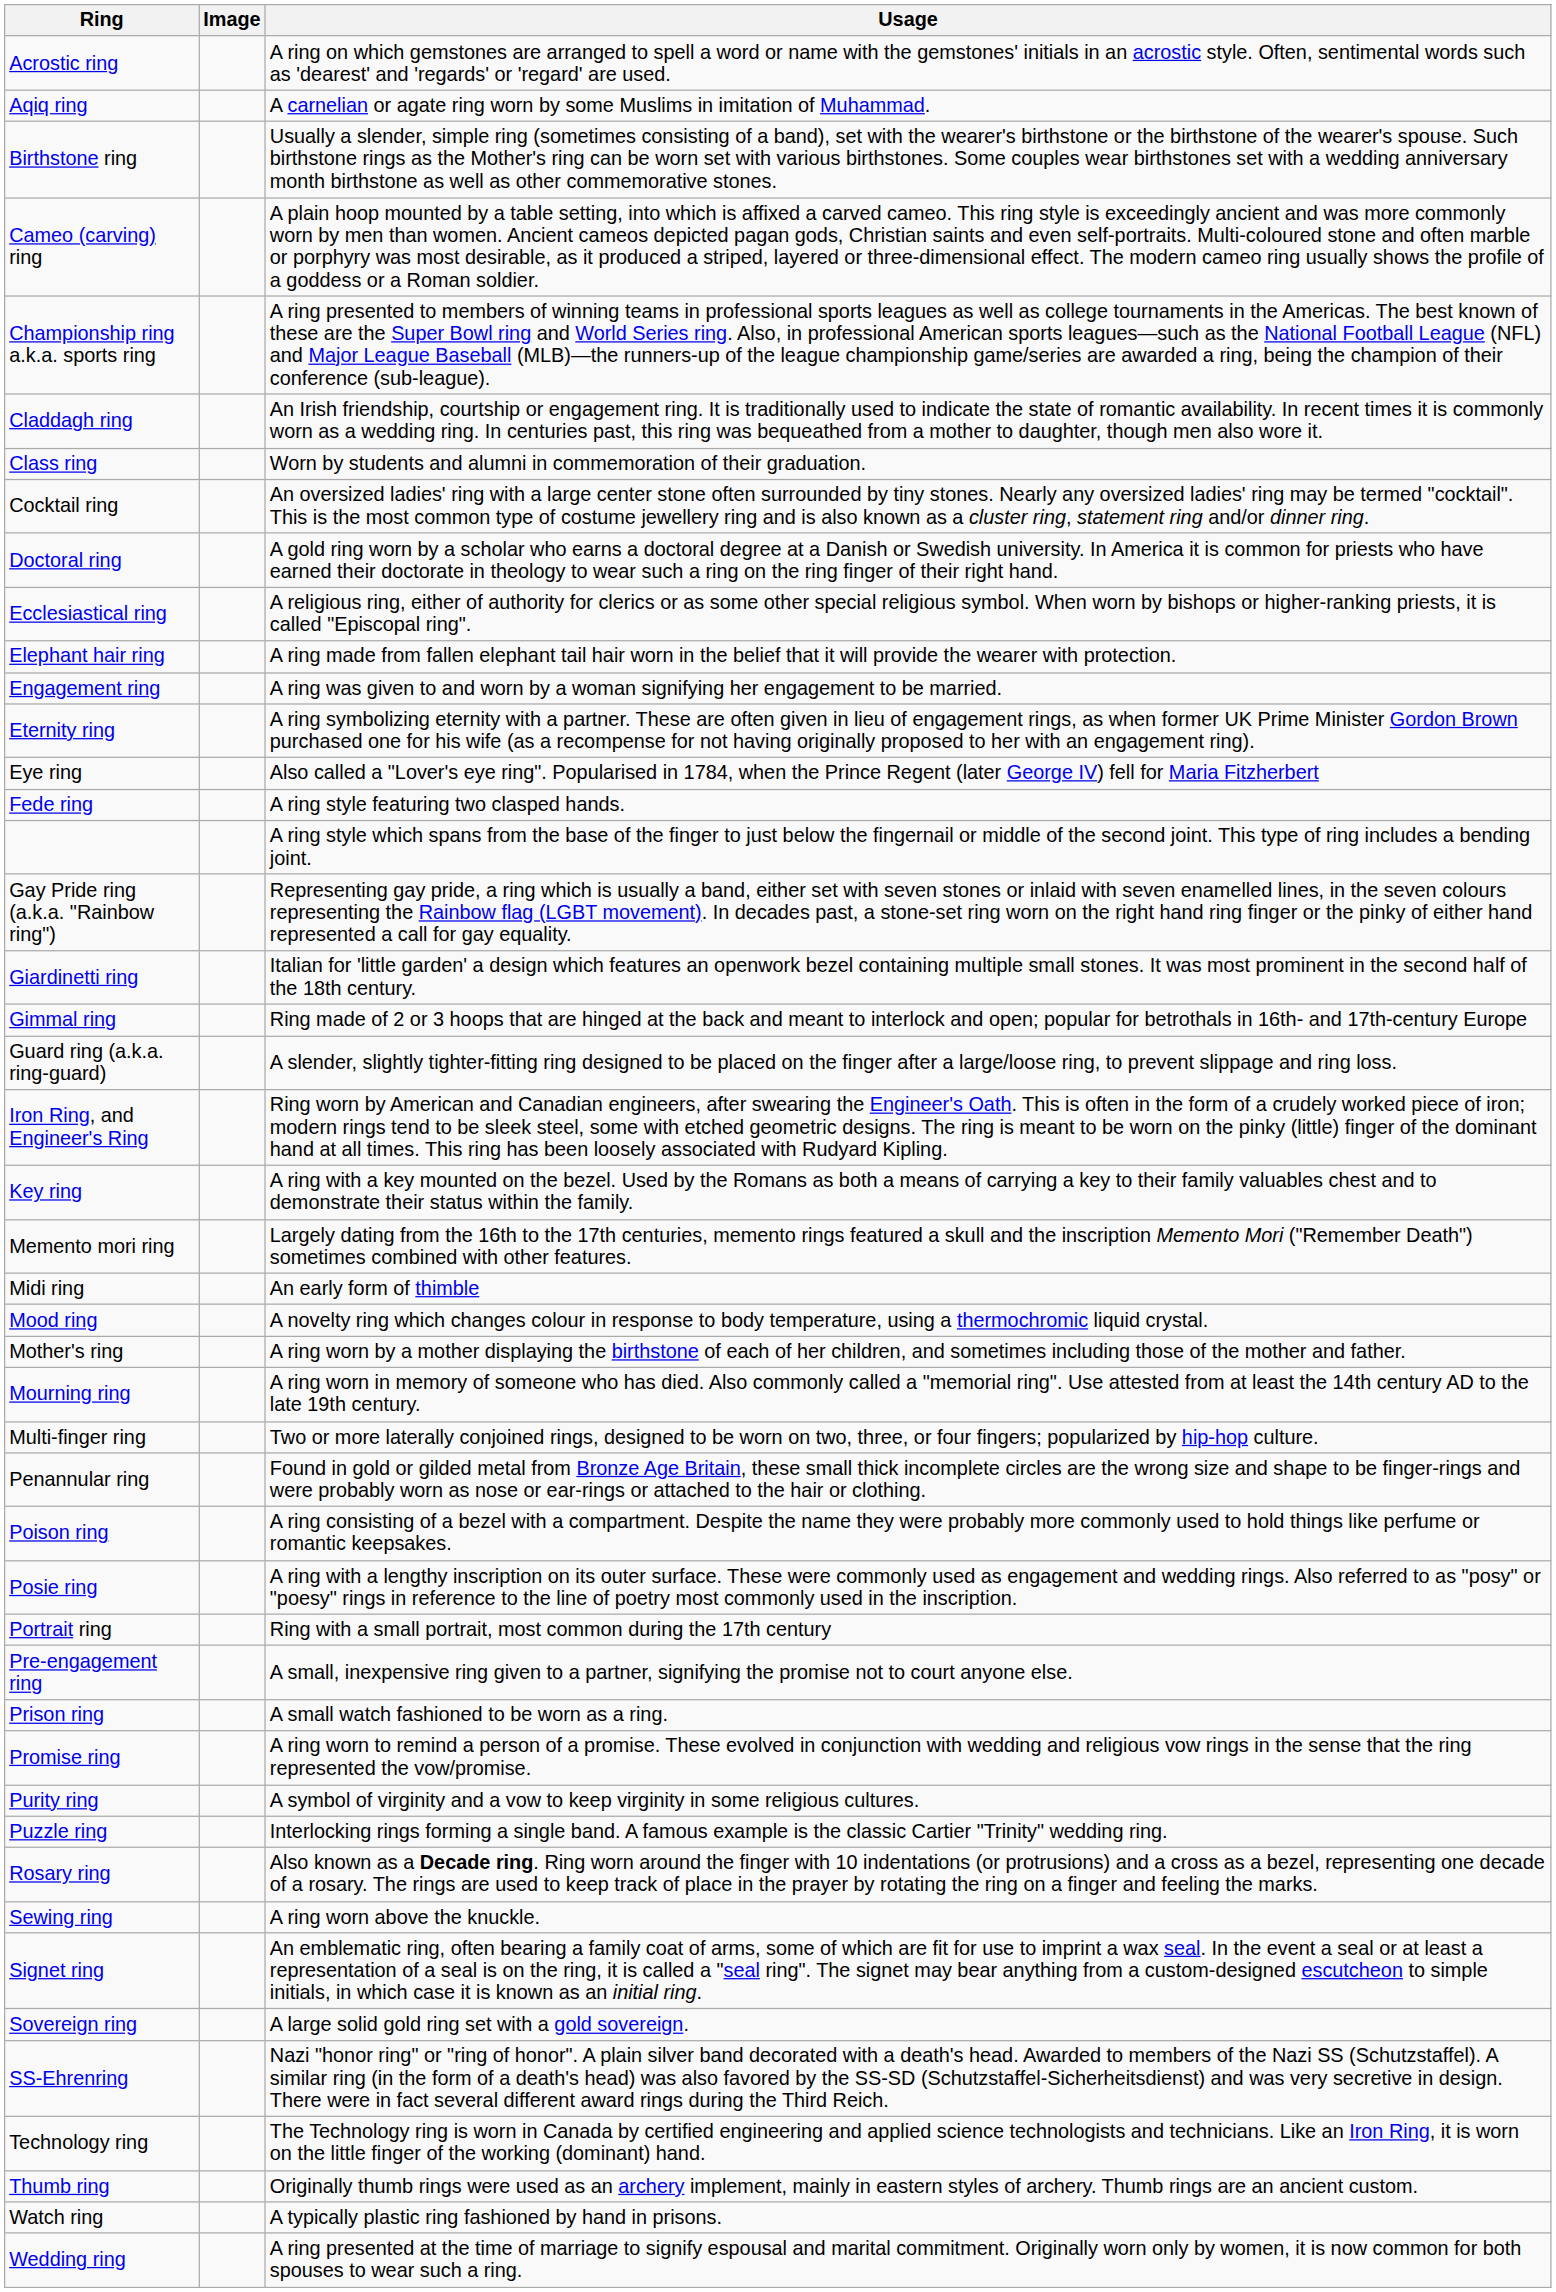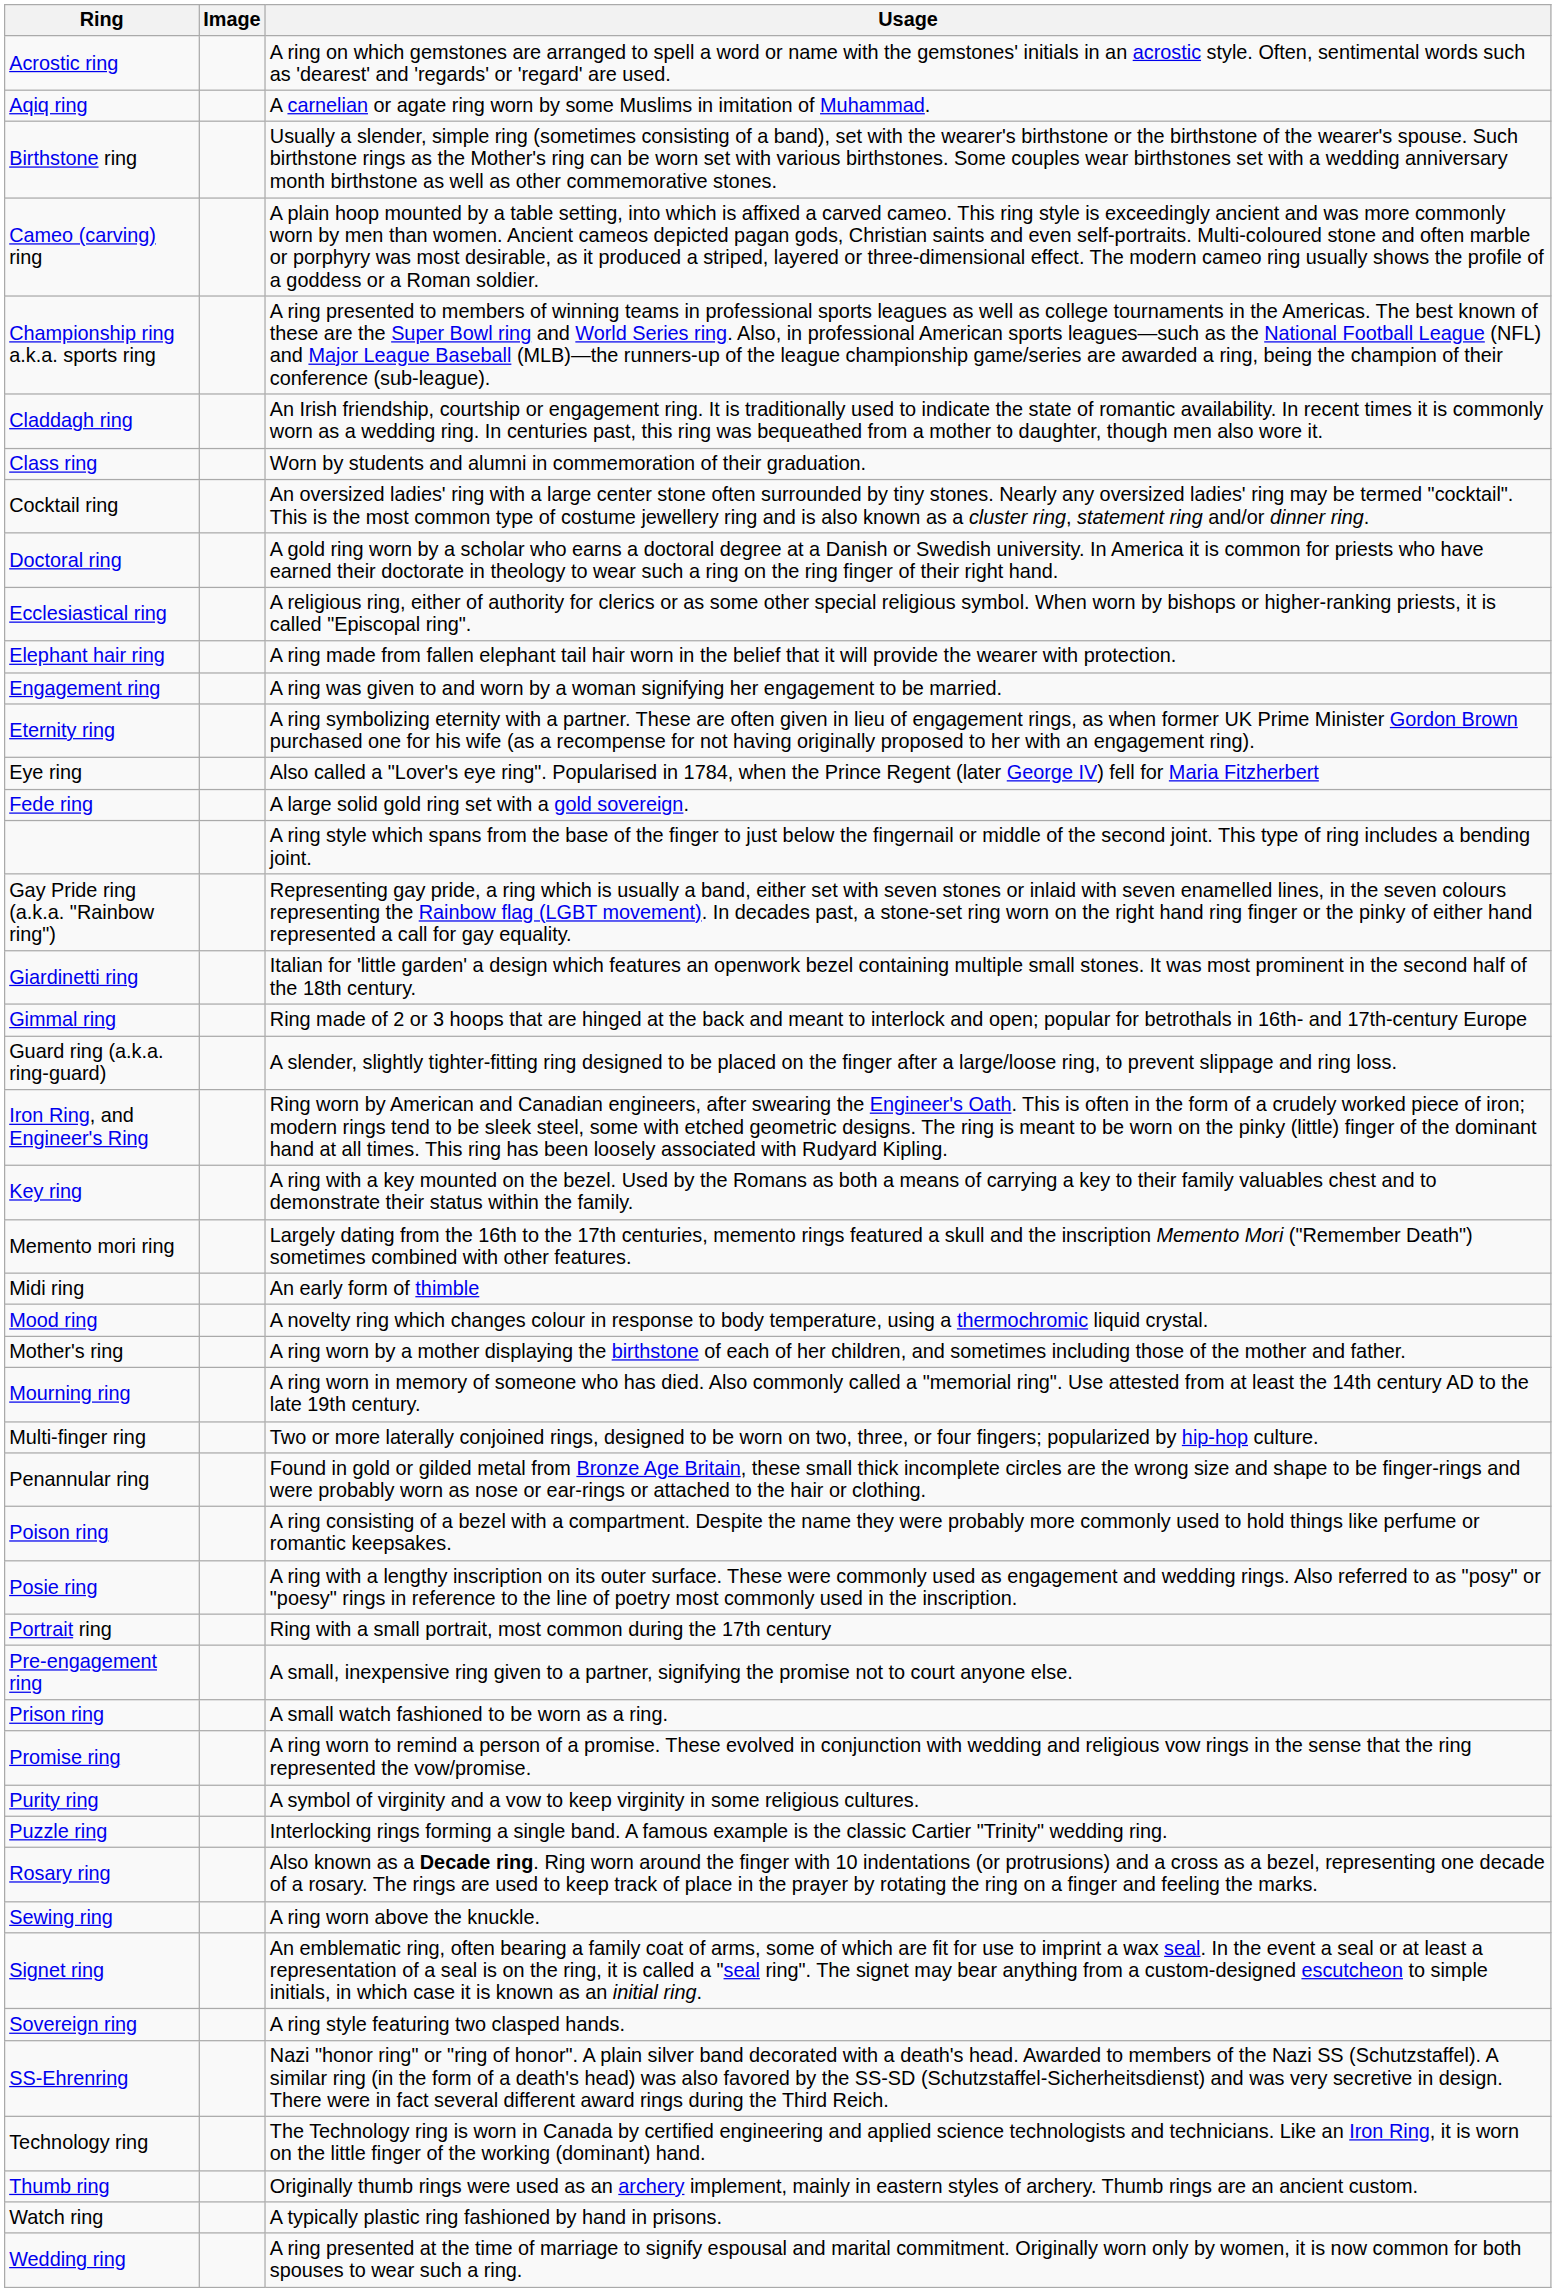(447, 804) A ring style featuring two clasped hands. -> (479, 804) A large solid gold ring set with a gold sovereign.
(479, 2024) A large solid gold ring set with a gold sovereign. -> (447, 2024) A ring style featuring two clasped hands.
